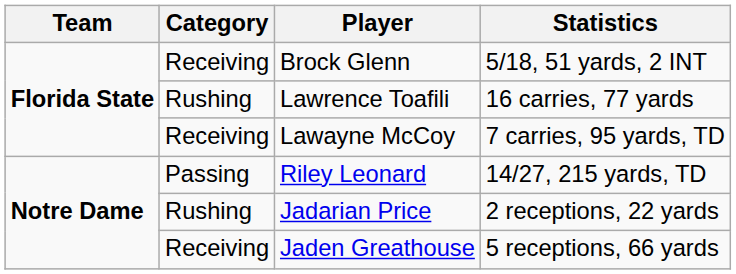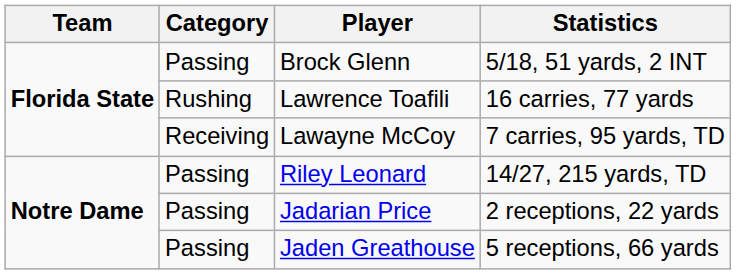(217, 61) Receiving -> (207, 61) Passing
(209, 211) Rushing -> (207, 211) Passing
(217, 249) Receiving -> (207, 249) Passing
